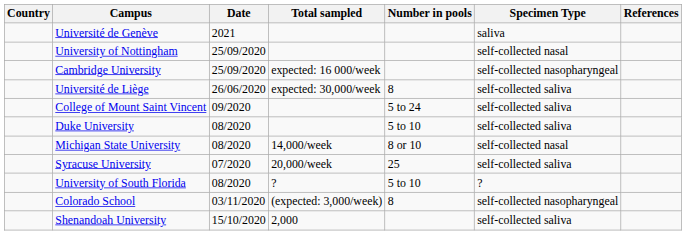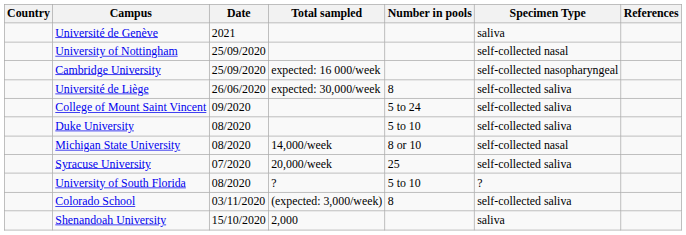(548, 201) self-collected nasopharyngeal -> (524, 201) self-collected saliva
(524, 220) self-collected saliva -> (491, 220) saliva
